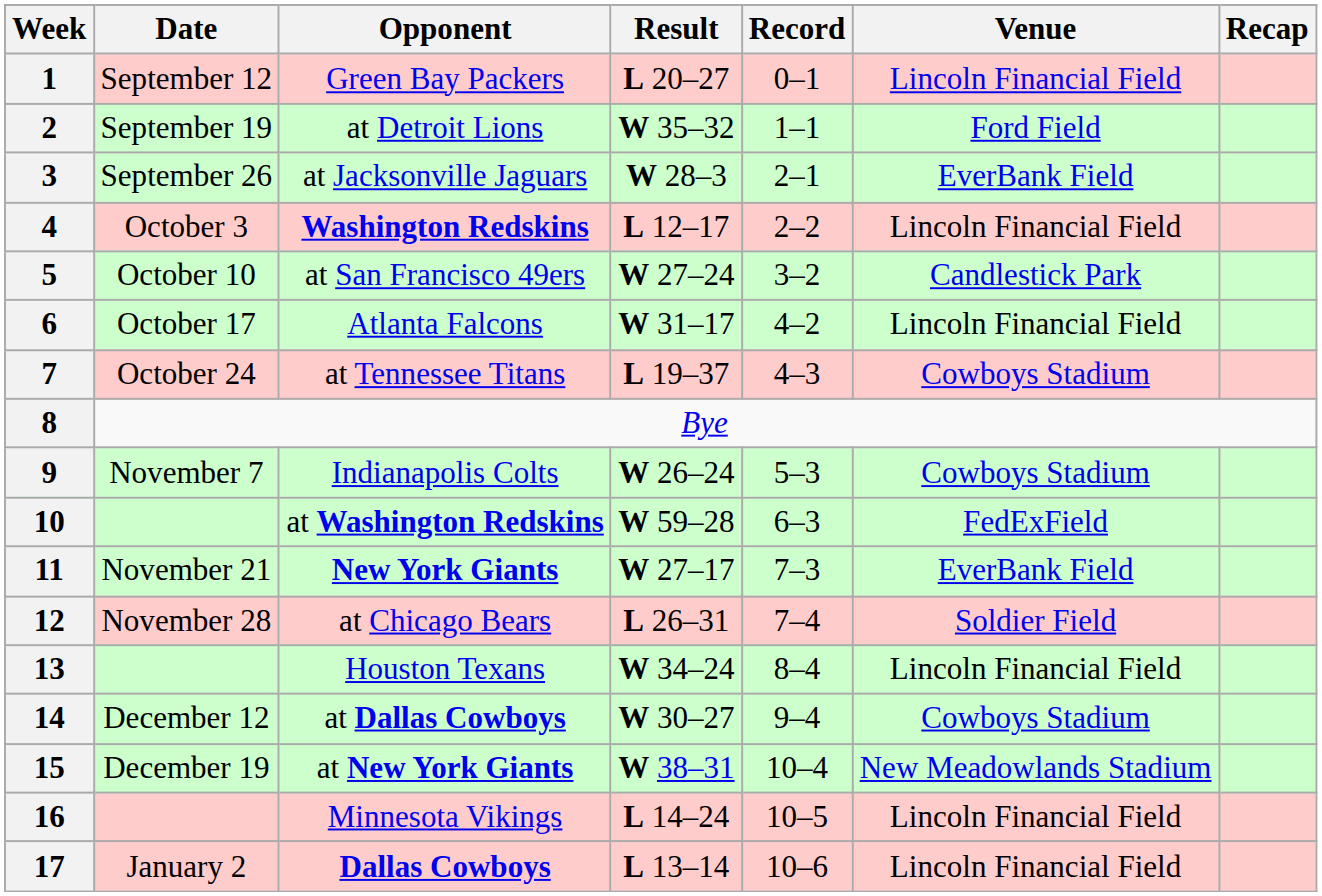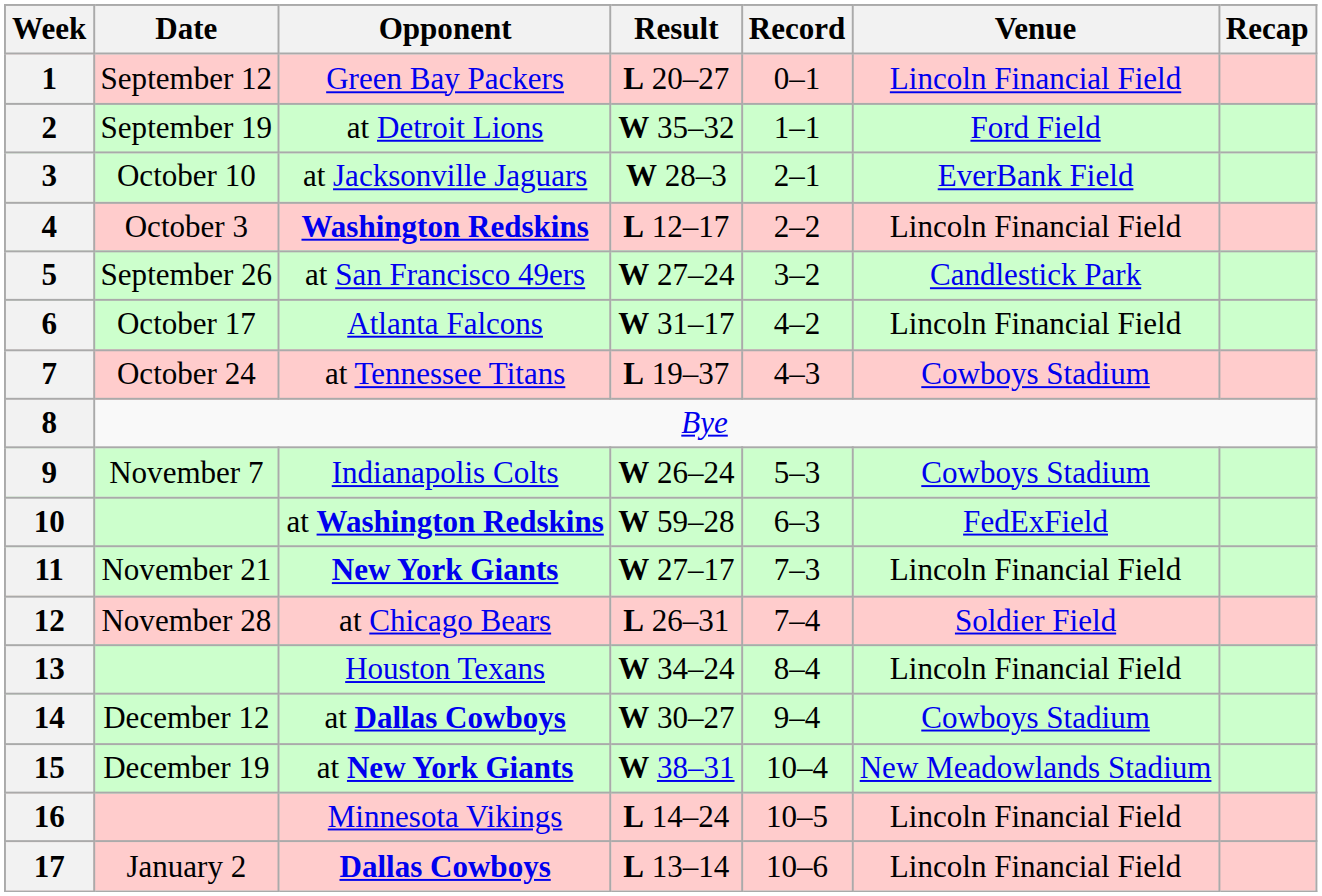(186, 176) September 26 -> (186, 176) October 10
(186, 275) October 10 -> (186, 275) September 26
(1036, 570) EverBank Field -> (1036, 570) Lincoln Financial Field
